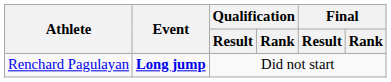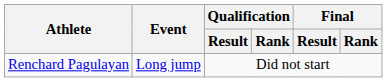(171, 65) bold -> (168, 65) normal
